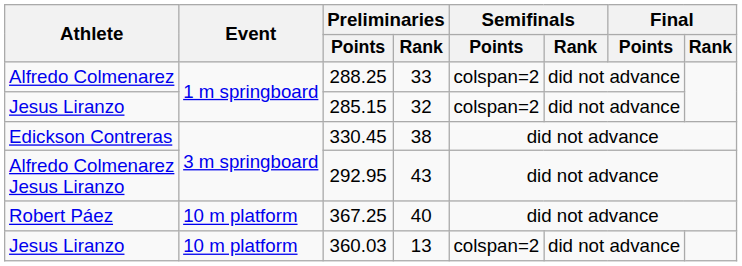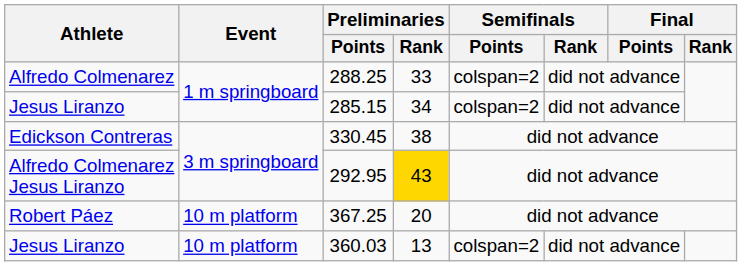(421, 107) 32 -> (421, 107) 34
(421, 176) no background -> (421, 176) gold background
(421, 216) 40 -> (421, 216) 20
